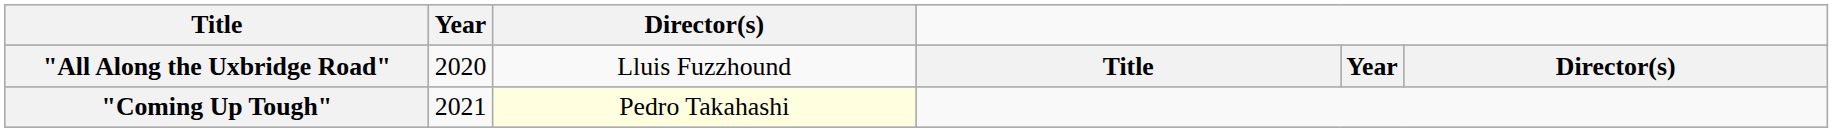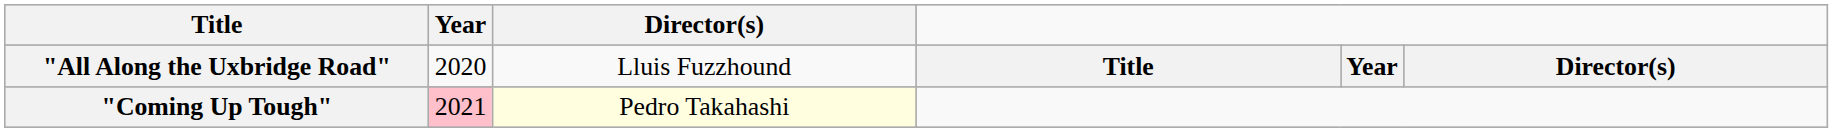(461, 106) no background -> (461, 106) pink background
